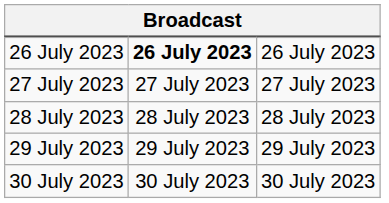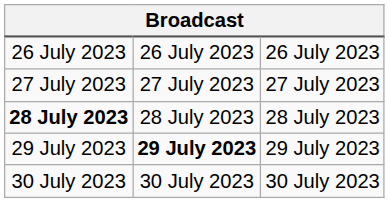(192, 53) bold -> (197, 53) normal
(66, 117) normal -> (69, 117) bold
(192, 149) normal -> (197, 149) bold
